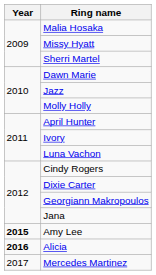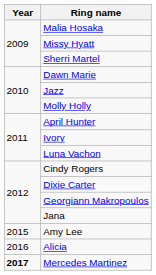(18, 231) bold -> (18, 231) normal
(18, 247) bold -> (18, 247) normal
(18, 263) normal -> (18, 263) bold
